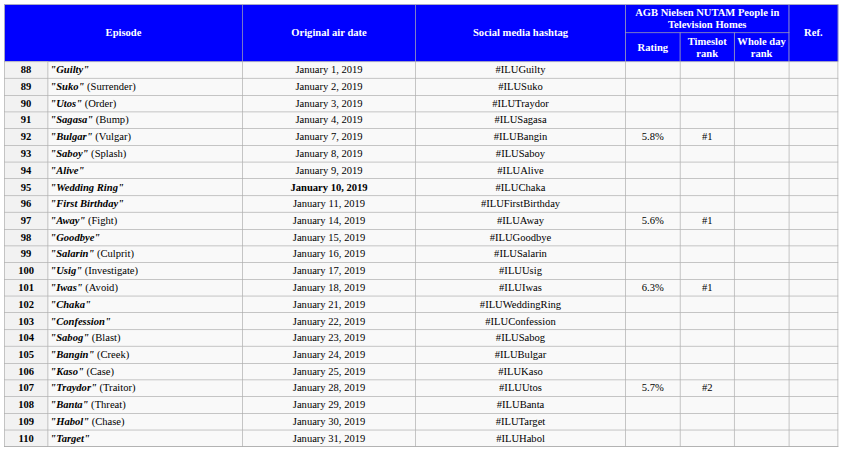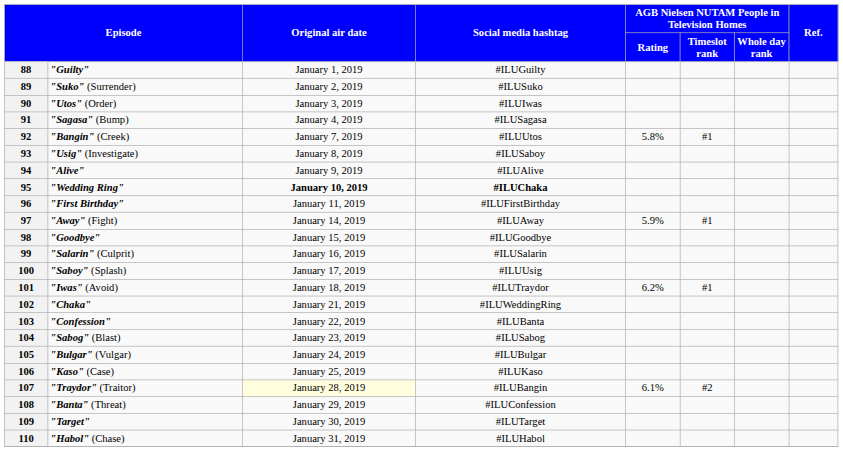(521, 103) #ILUTraydor -> (521, 103) #ILUIwas
(91, 137) "Bulgar" (Vulgar) -> (90, 137) "Bangin" (Creek)
(521, 137) #ILUBangin -> (521, 137) #ILUUtos
(88, 153) "Saboy" (Splash) -> (94, 153) "Usig" (Investigate)
(521, 187) normal -> (521, 187) bold
(653, 220) 5.6% -> (653, 220) 5.9%
(94, 271) "Usig" (Investigate) -> (88, 271) "Saboy" (Splash)
(521, 287) #ILUIwas -> (521, 287) #ILUTraydor
(653, 287) 6.3% -> (653, 287) 6.2%
(521, 321) #ILUConfession -> (521, 321) #ILUBanta
(90, 354) "Bangin" (Creek) -> (91, 354) "Bulgar" (Vulgar)
(329, 388) no background -> (329, 388) lightyellow background
(521, 388) #ILUUtos -> (521, 388) #ILUBangin
(653, 388) 5.7% -> (653, 388) 6.1%
(521, 405) #ILUBanta -> (521, 405) #ILUConfession
(87, 421) "Habol" (Chase) -> (70, 421) "Target"
(70, 438) "Target" -> (87, 438) "Habol" (Chase)
